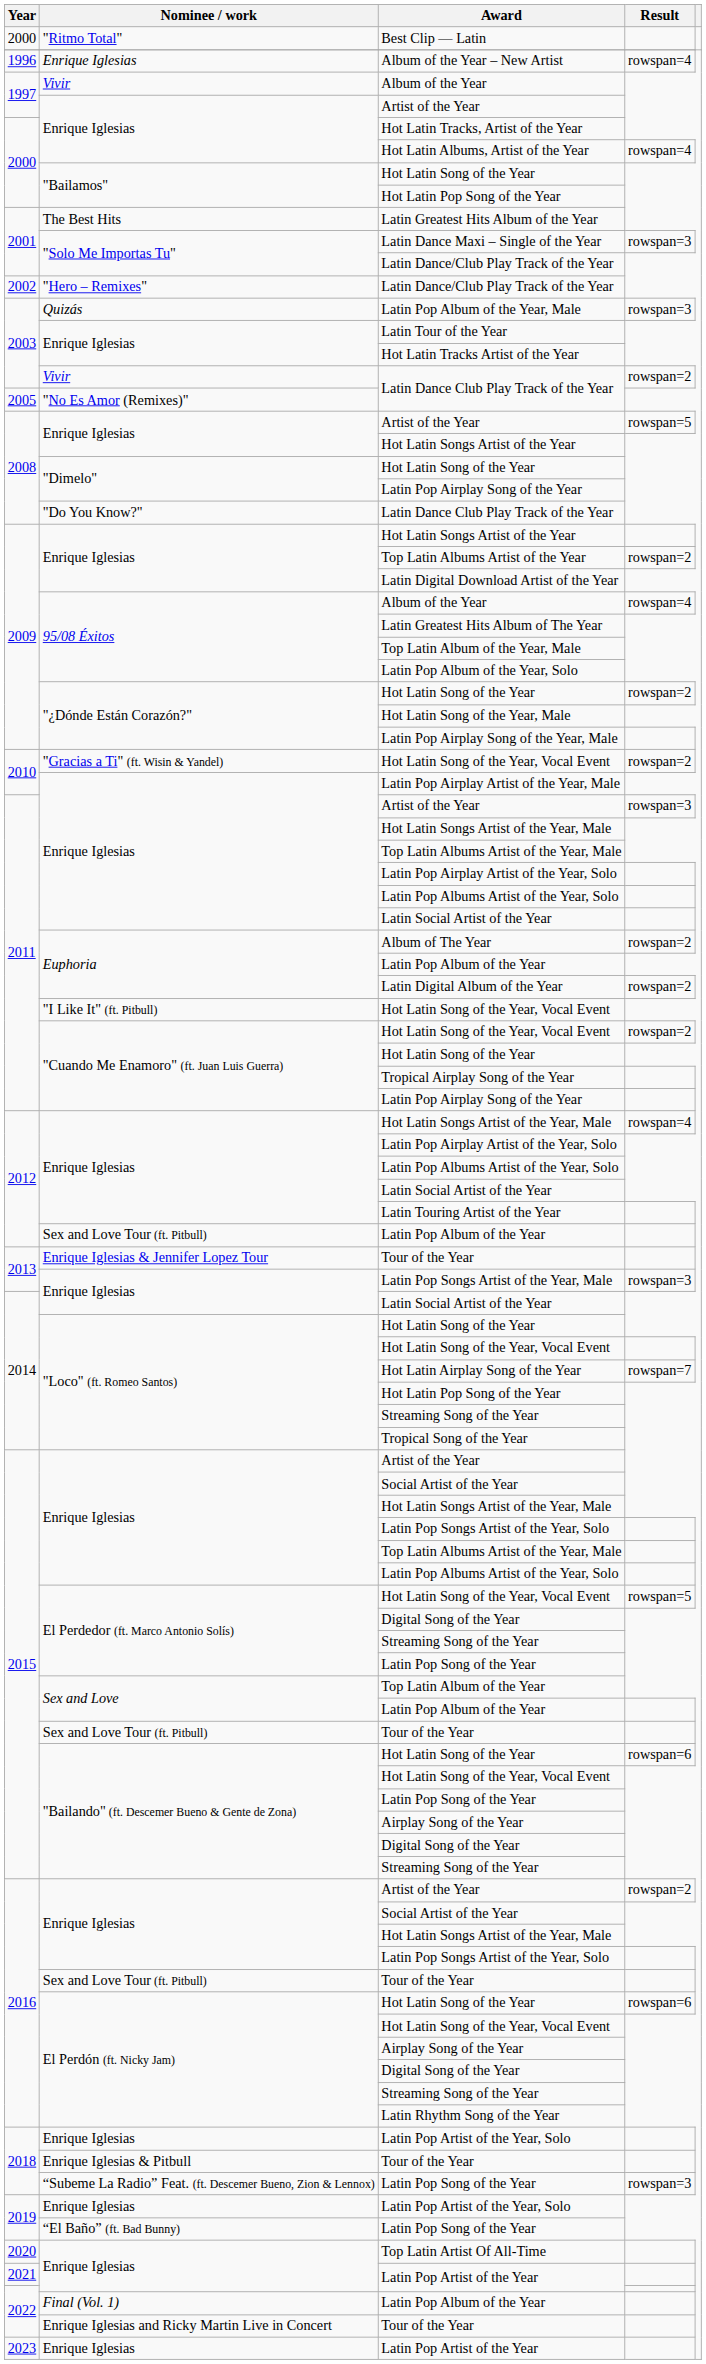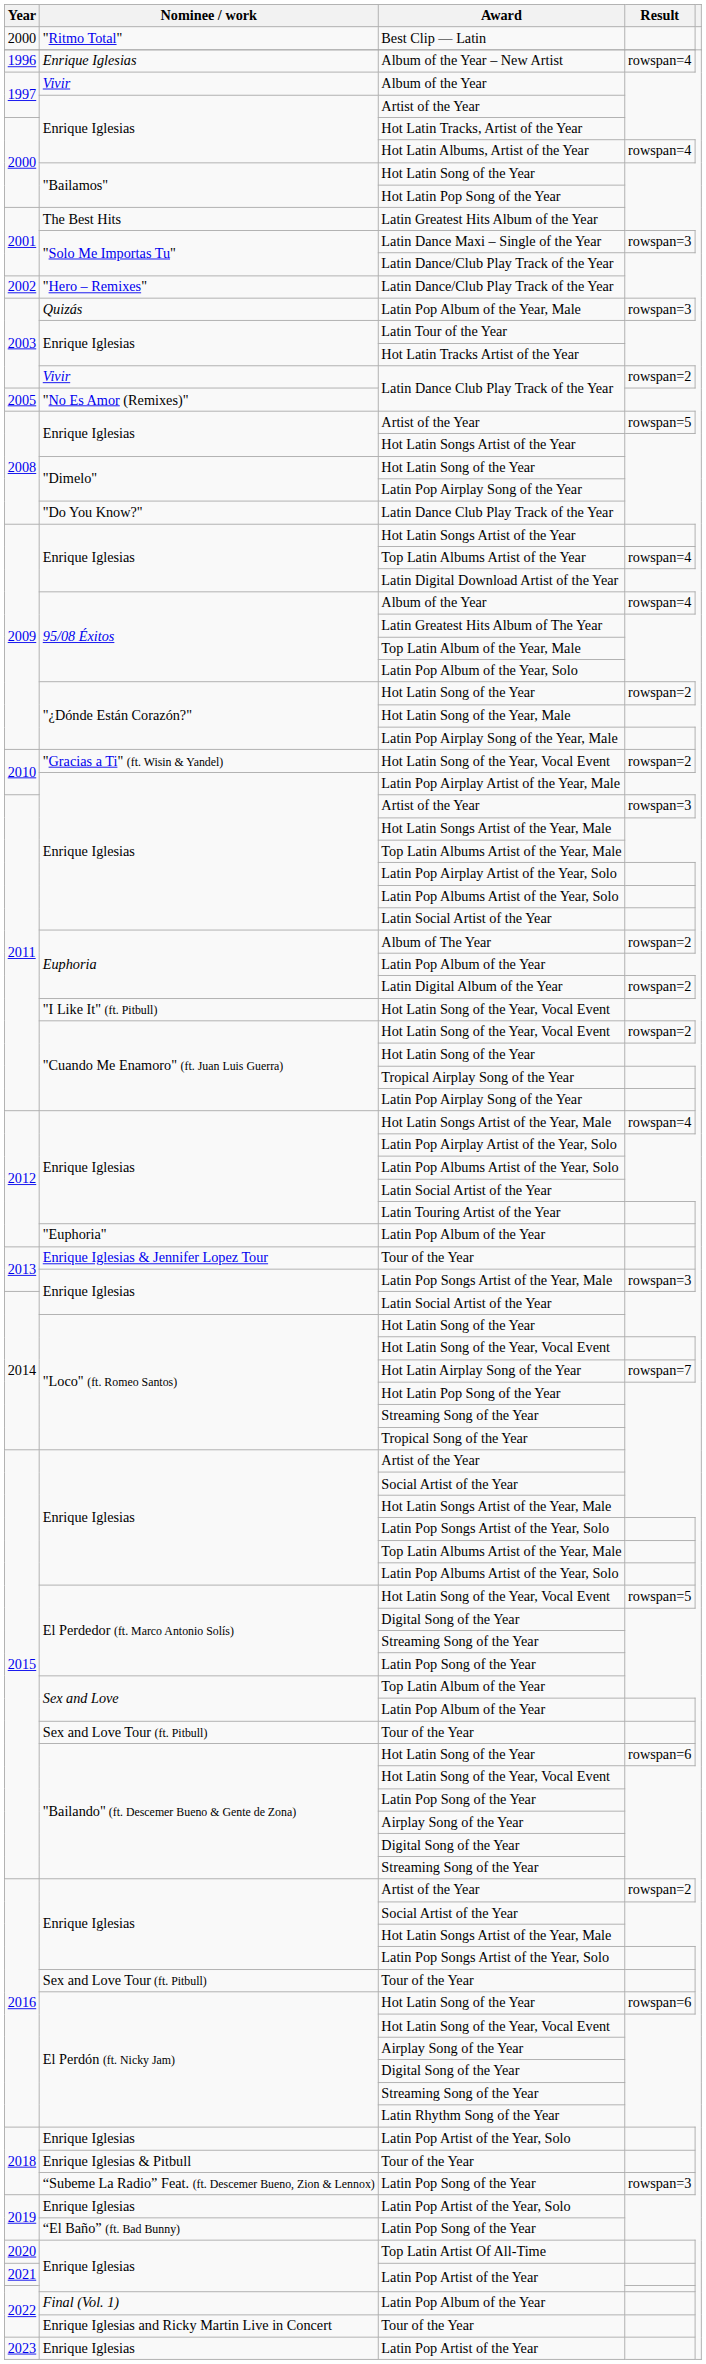(660, 557) rowspan=2 -> (660, 557) rowspan=4
(125, 1235) Sex and Love Tour (ft. Pitbull) -> (75, 1235) "Euphoria"
